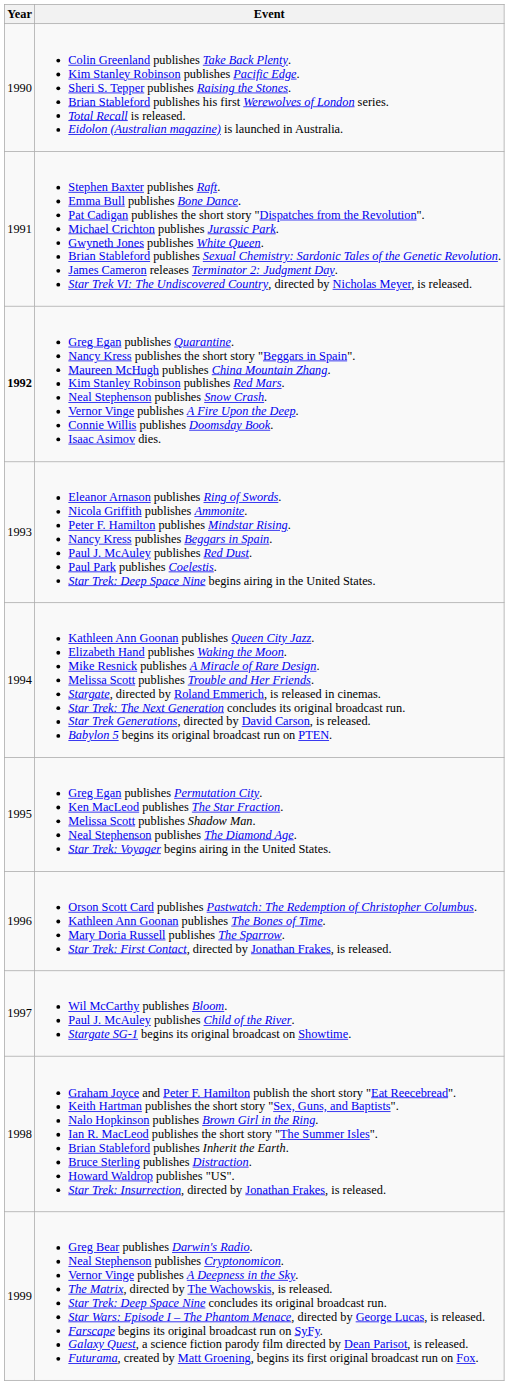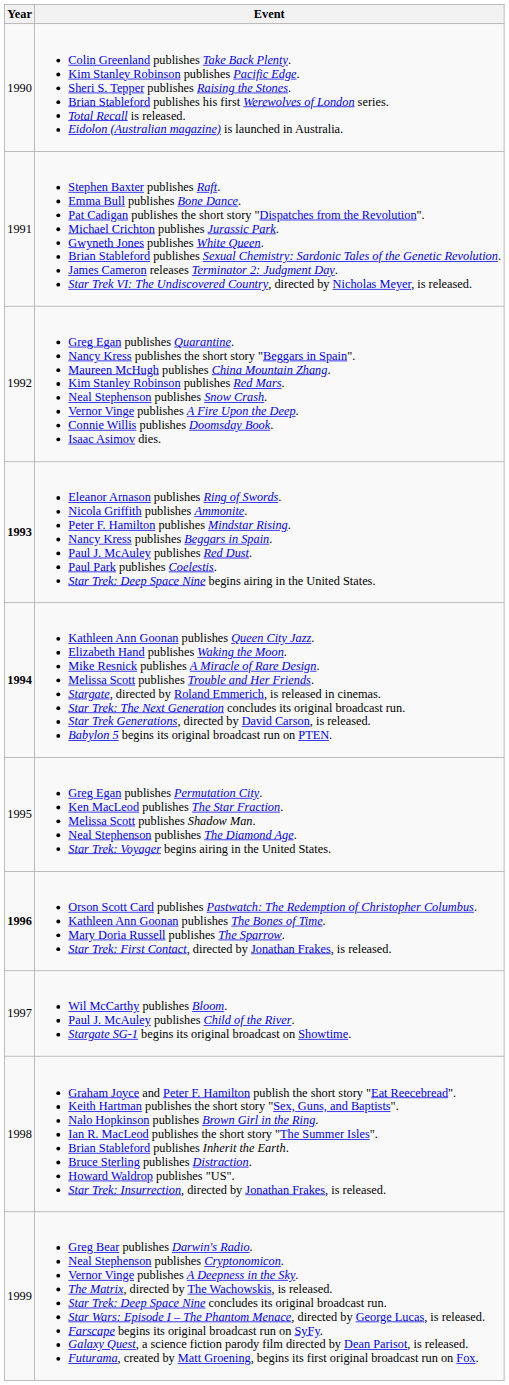(20, 383) bold -> (20, 383) normal
(20, 532) normal -> (20, 532) bold
(20, 680) normal -> (20, 680) bold
(20, 921) normal -> (20, 921) bold
